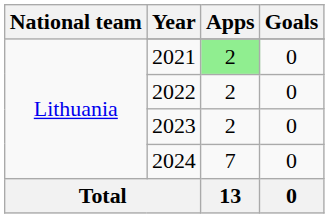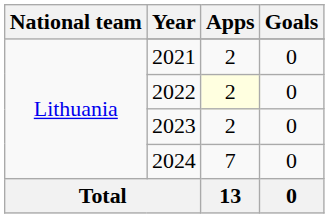(230, 56) lightgreen background -> (230, 56) no background
(230, 91) no background -> (230, 91) lightyellow background
